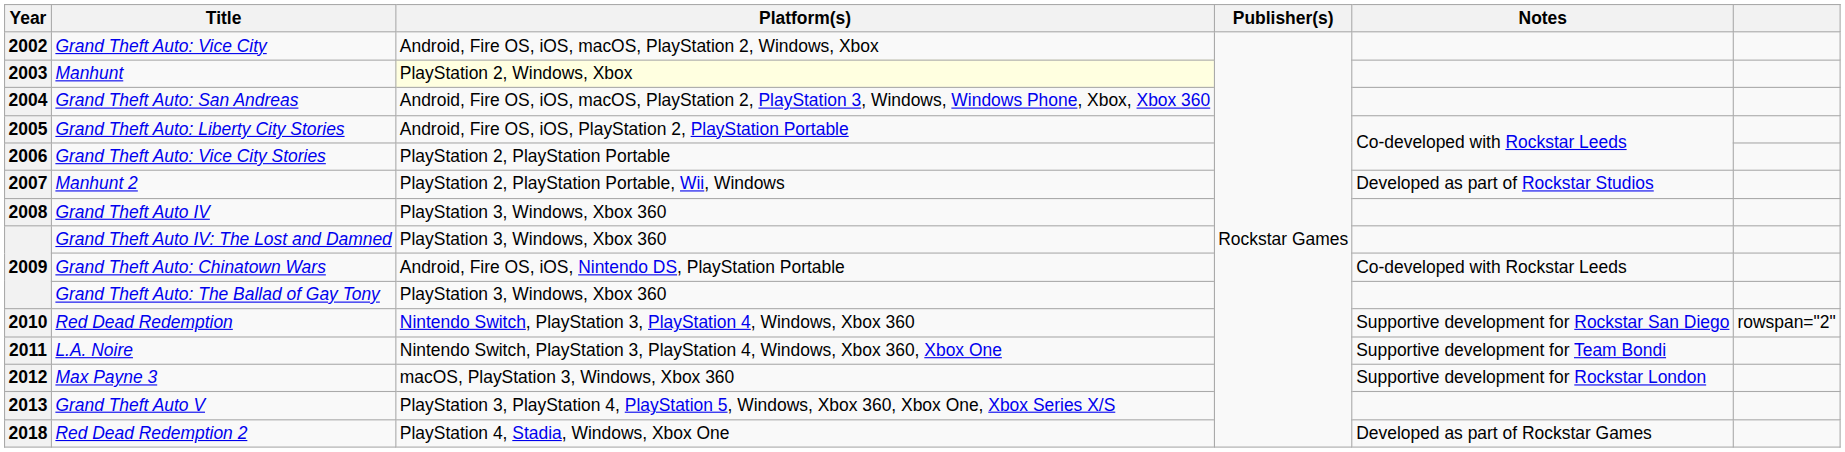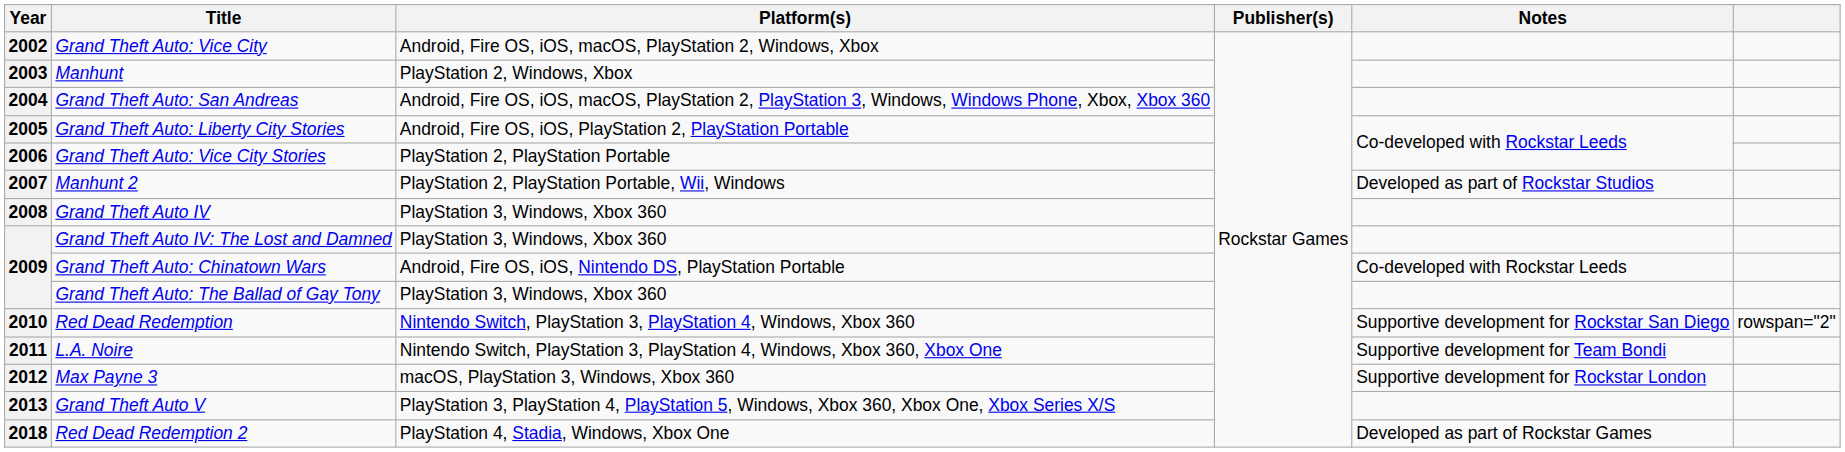(516, 73) lightyellow background -> (516, 73) no background
